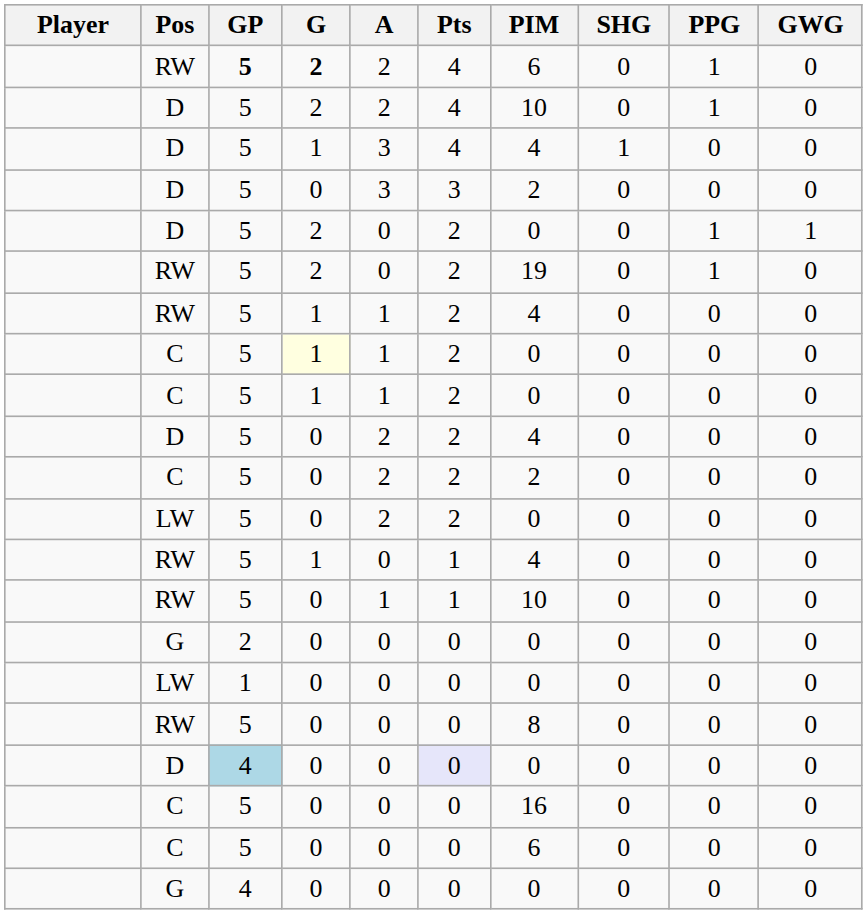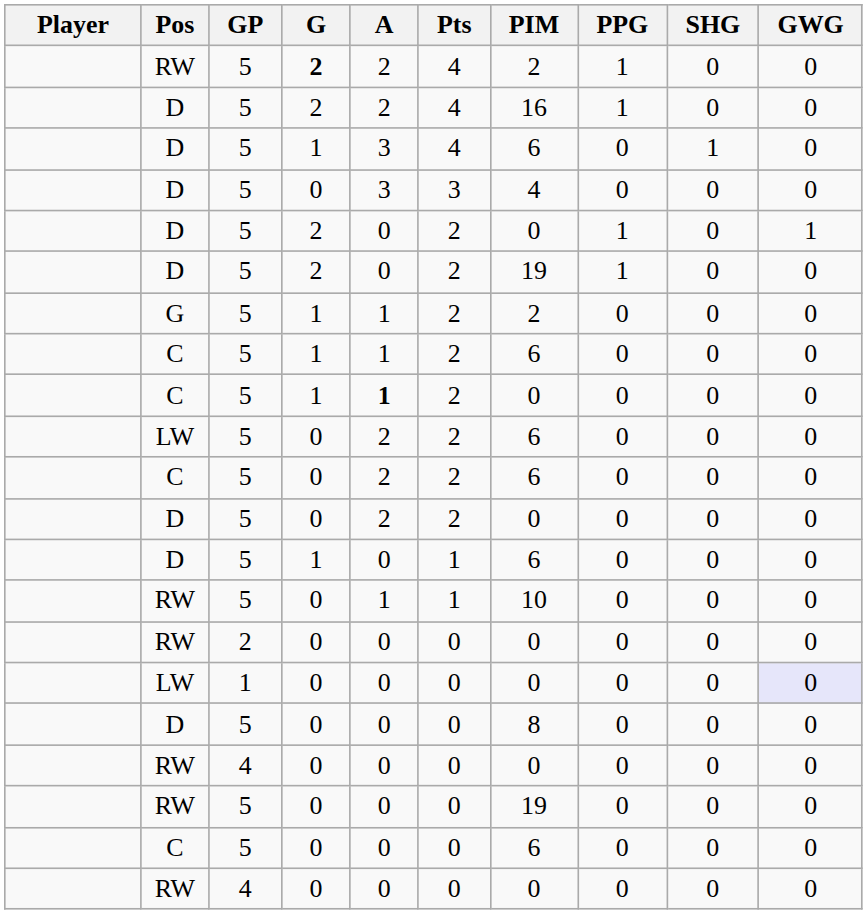columns swapped: (714, 25) <-> (624, 25)
(245, 66) bold -> (245, 66) normal
(534, 66) 6 -> (534, 66) 2
(534, 107) 10 -> (534, 107) 16
(534, 148) 4 -> (534, 148) 6
(534, 189) 2 -> (534, 189) 4
(175, 271) RW -> (175, 271) D
(175, 312) RW -> (175, 312) G
(534, 312) 4 -> (534, 312) 2
(316, 353) lightyellow background -> (316, 353) no background
(534, 353) 0 -> (534, 353) 6
(384, 395) normal -> (384, 395) bold
(175, 436) D -> (175, 436) LW
(534, 436) 4 -> (534, 436) 6
(534, 477) 2 -> (534, 477) 6
(175, 518) LW -> (175, 518) D
(175, 559) RW -> (175, 559) D
(534, 559) 4 -> (534, 559) 6
(175, 641) G -> (175, 641) RW
(811, 682) no background -> (811, 682) lavender background
(175, 723) RW -> (175, 723) D
(175, 764) D -> (175, 764) RW
(245, 764) lightblue background -> (245, 764) no background
(454, 764) lavender background -> (454, 764) no background
(175, 806) C -> (175, 806) RW
(534, 806) 16 -> (534, 806) 19
(175, 888) G -> (175, 888) RW
